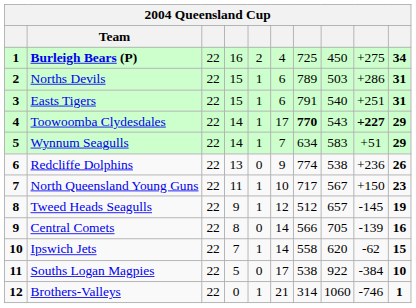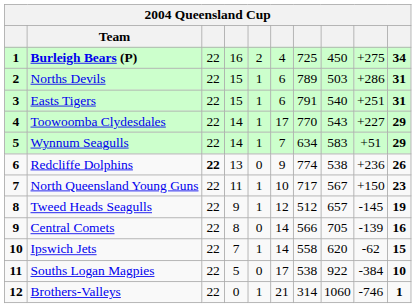(307, 121) bold -> (307, 121) normal
(371, 121) bold -> (371, 121) normal
(213, 164) normal -> (213, 164) bold
